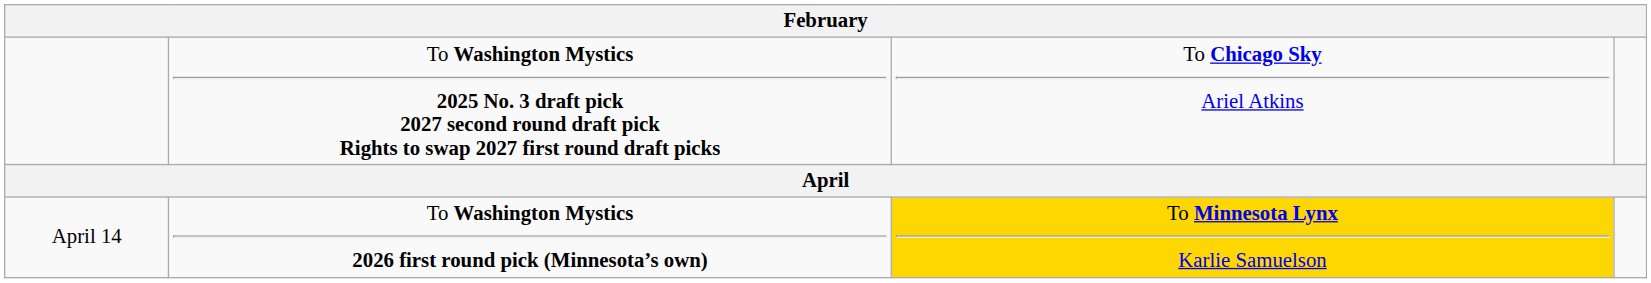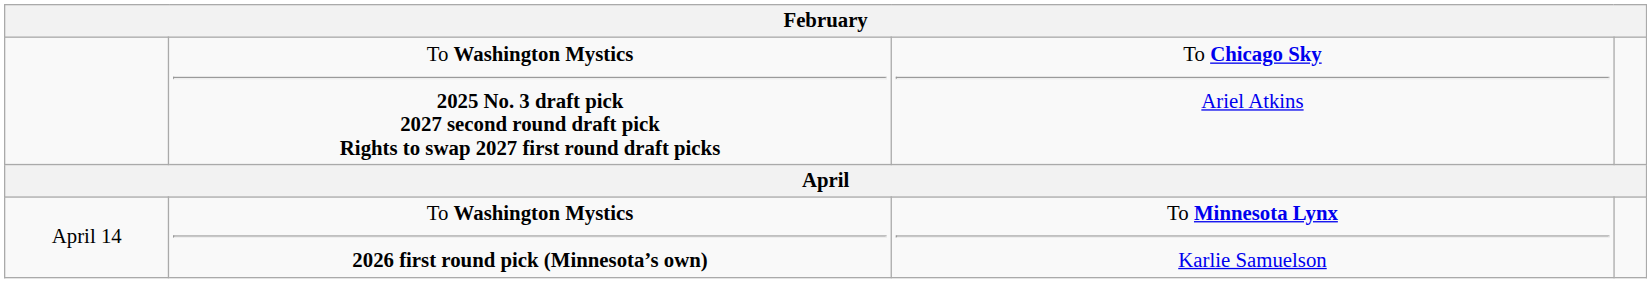(1252, 236) gold background -> (1252, 236) no background
